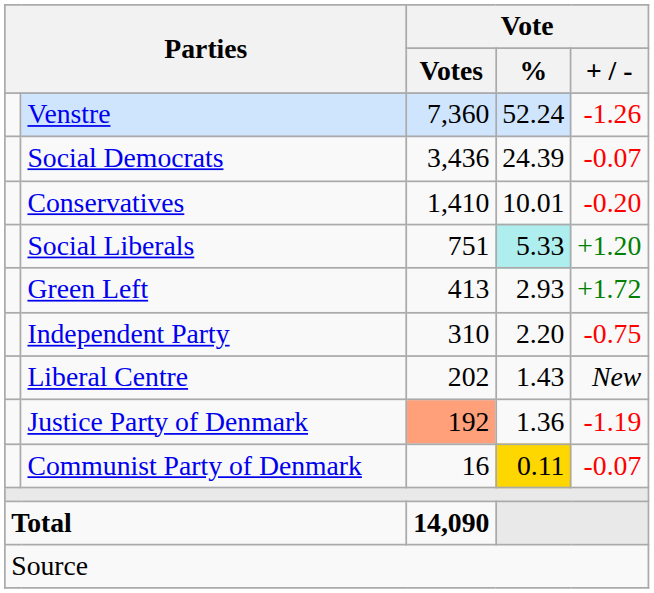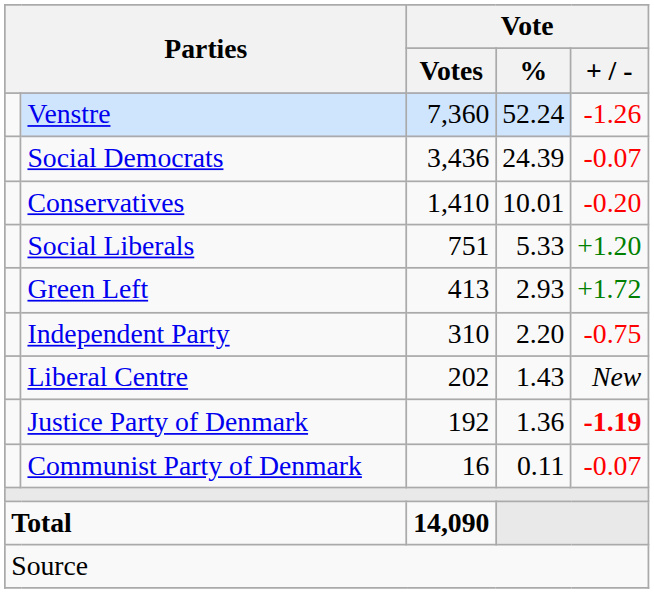(540, 245) paleturquoise background -> (540, 245) no background
(469, 421) lightsalmon background -> (469, 421) no background
(612, 421) normal -> (612, 421) bold
(541, 465) gold background -> (541, 465) no background
